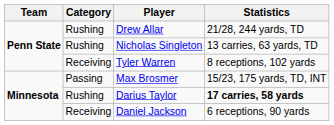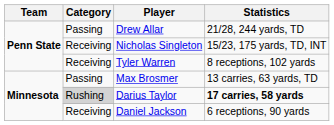(85, 29) Rushing -> (84, 29) Passing
(85, 46) Rushing -> (88, 46) Receiving
(262, 46) 13 carries, 63 yards, TD -> (267, 46) 15/23, 175 yards, TD, INT
(267, 79) 15/23, 175 yards, TD, INT -> (262, 79) 13 carries, 63 yards, TD
(85, 95) no background -> (85, 95) lightgrey background
